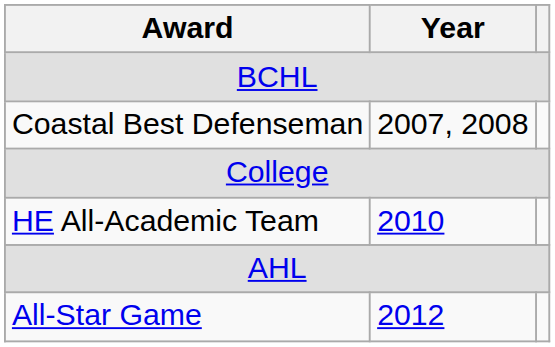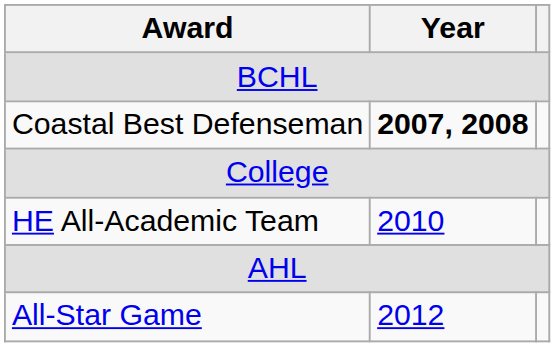(453, 124) normal -> (453, 124) bold
